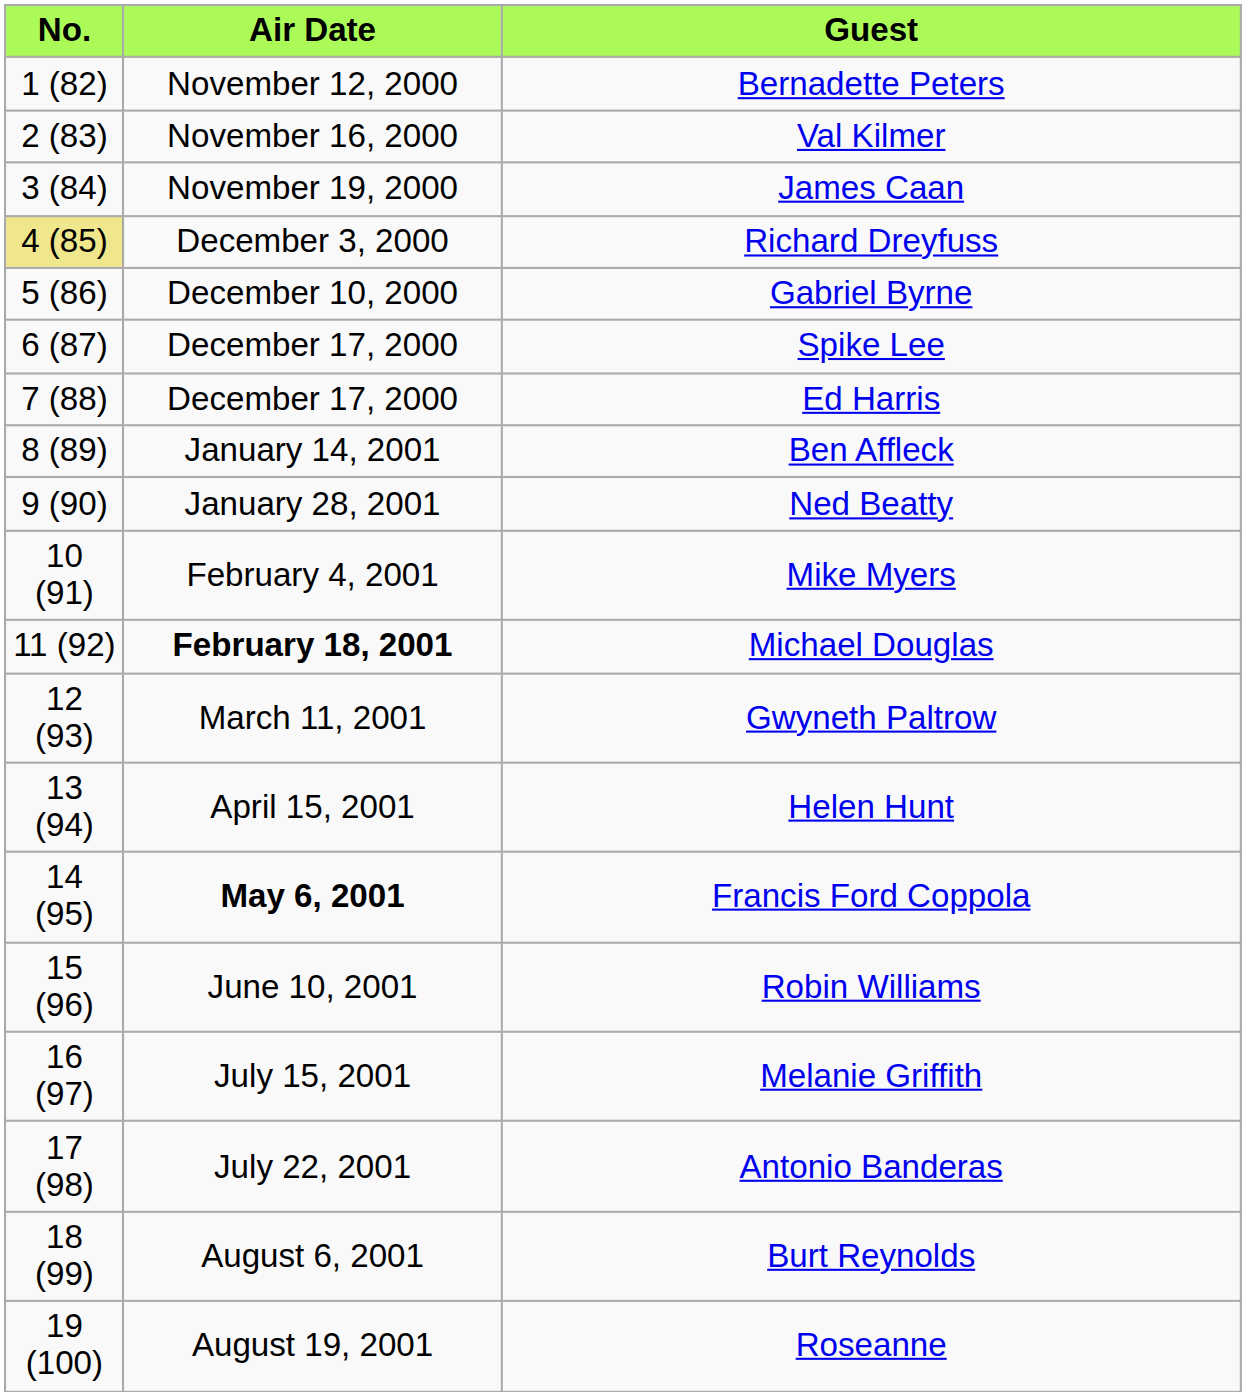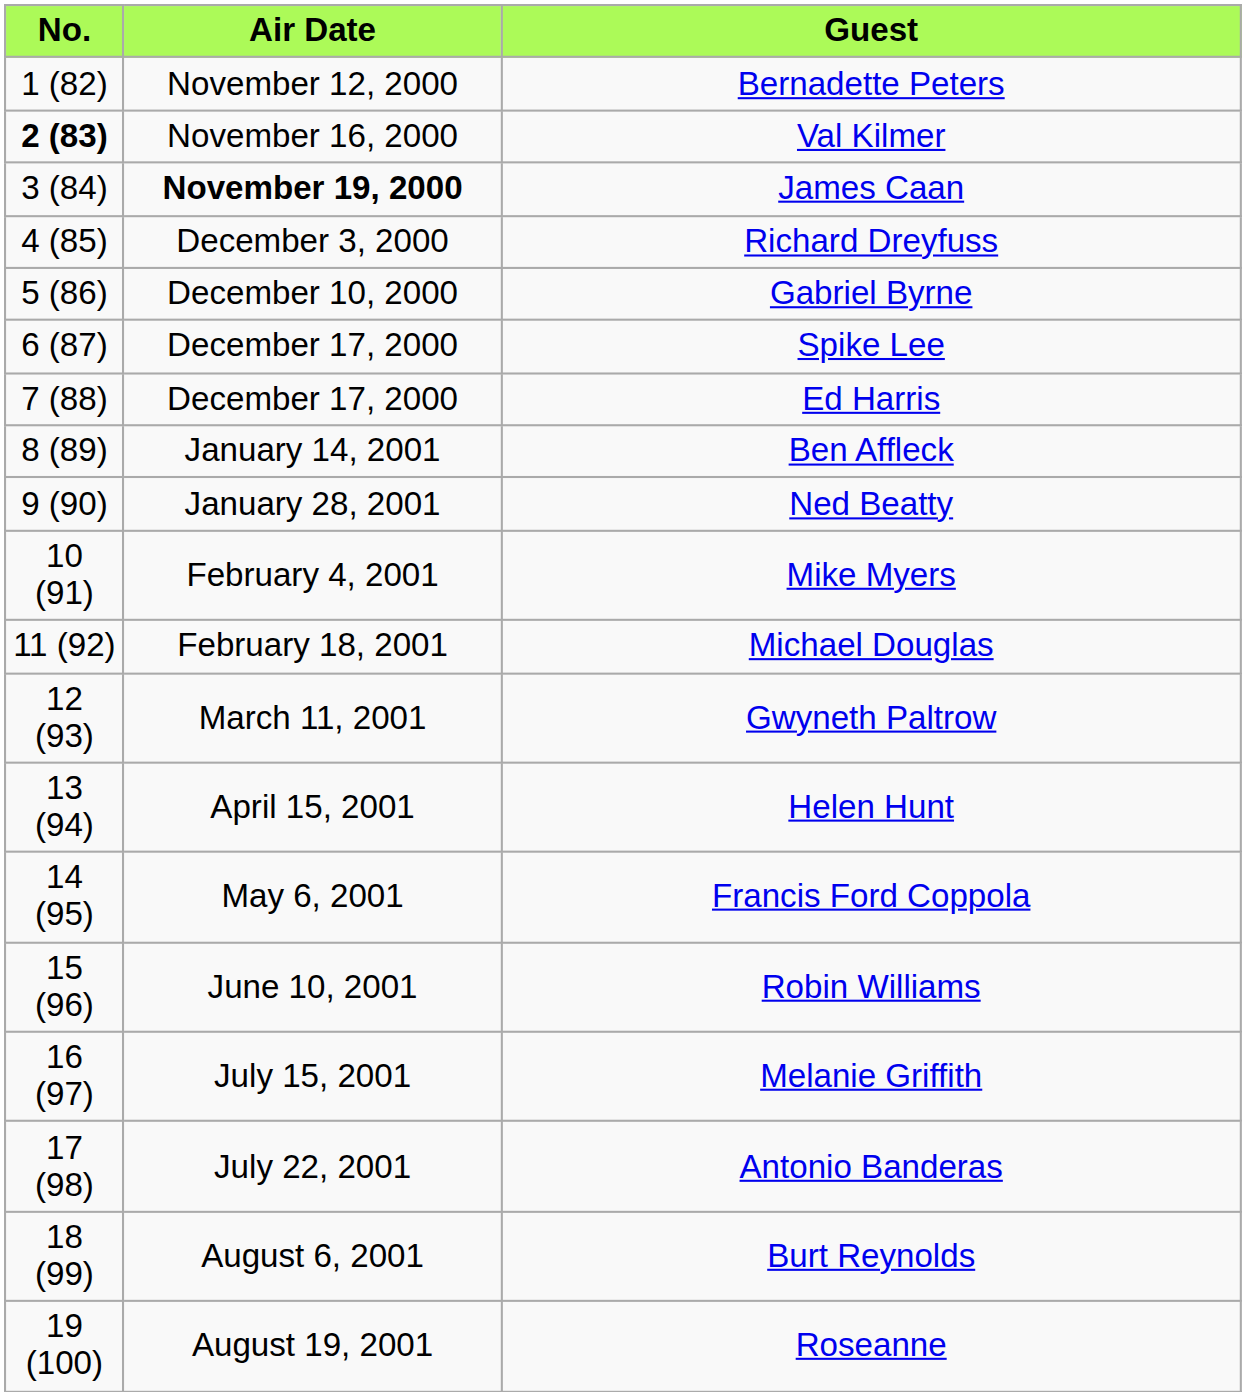(64, 135) normal -> (64, 135) bold
(313, 188) normal -> (313, 188) bold
(64, 240) khaki background -> (64, 240) no background
(313, 645) bold -> (313, 645) normal
(313, 896) bold -> (313, 896) normal
